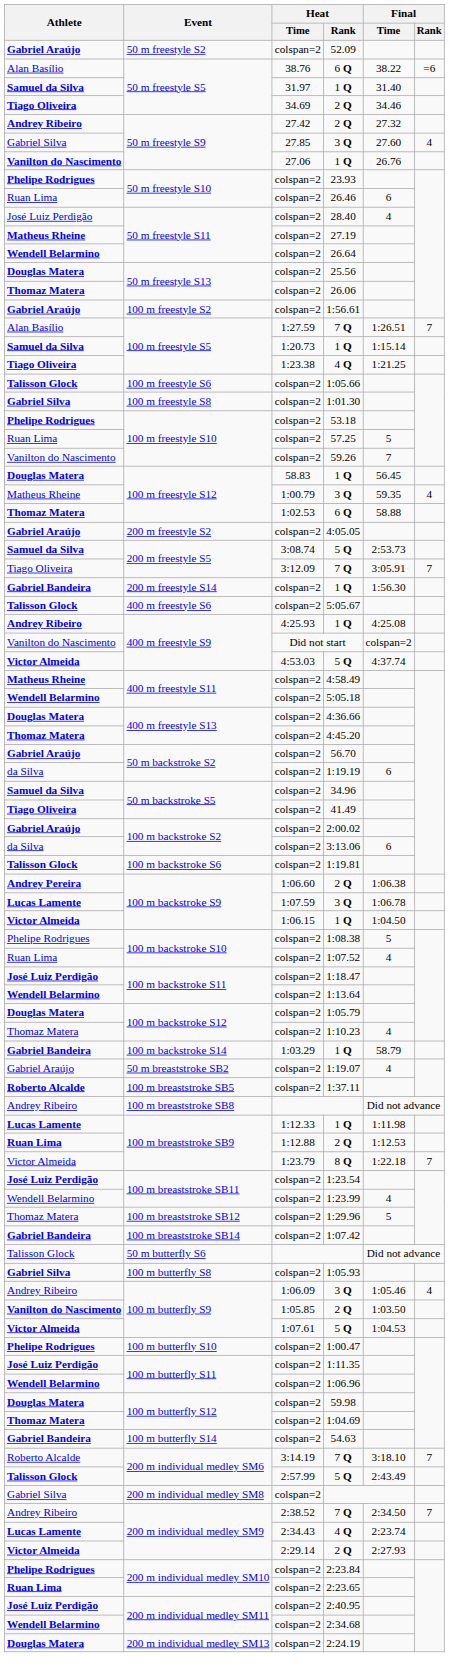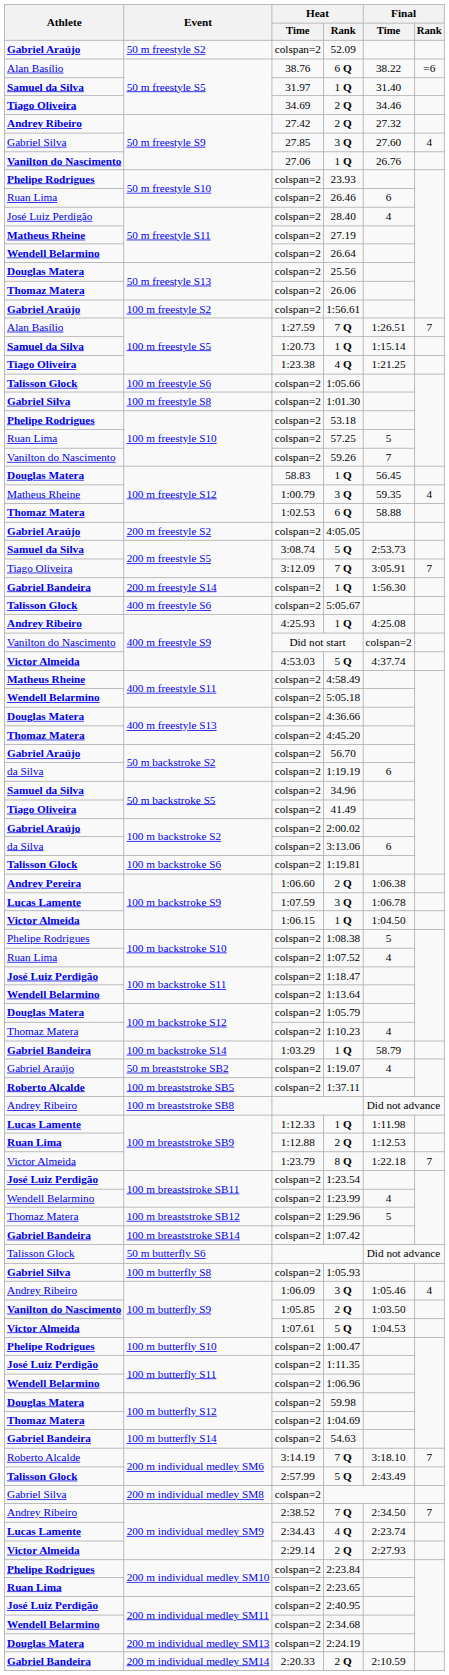+ row: (198, 1661)
